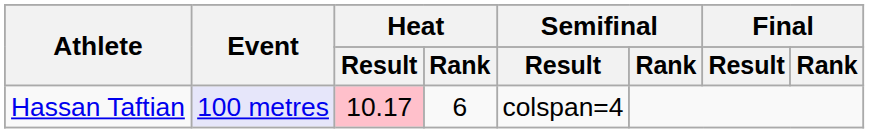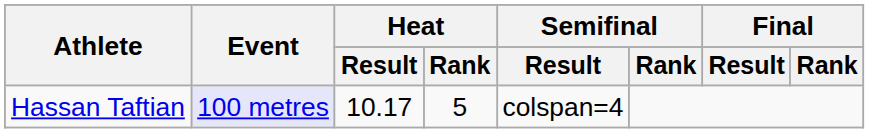(379, 107) pink background -> (379, 107) no background
(460, 107) 6 -> (460, 107) 5
